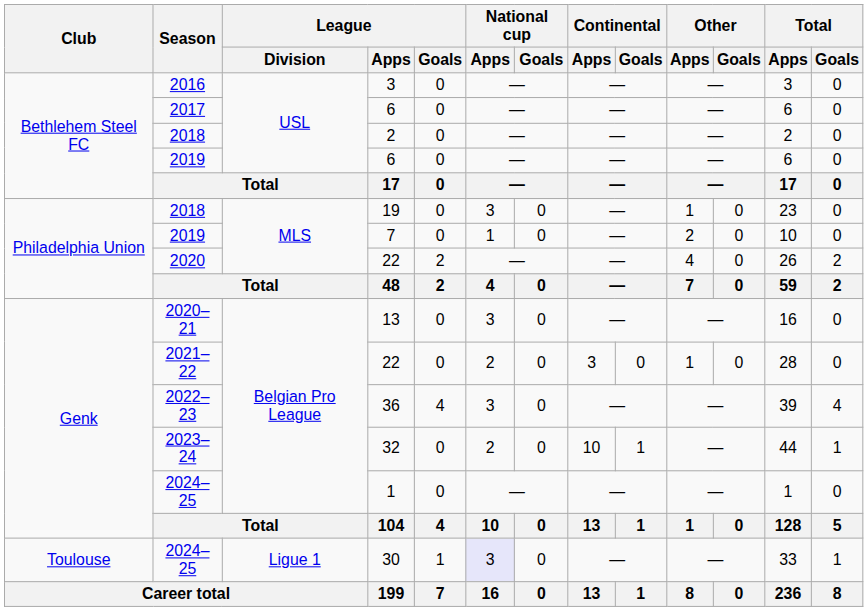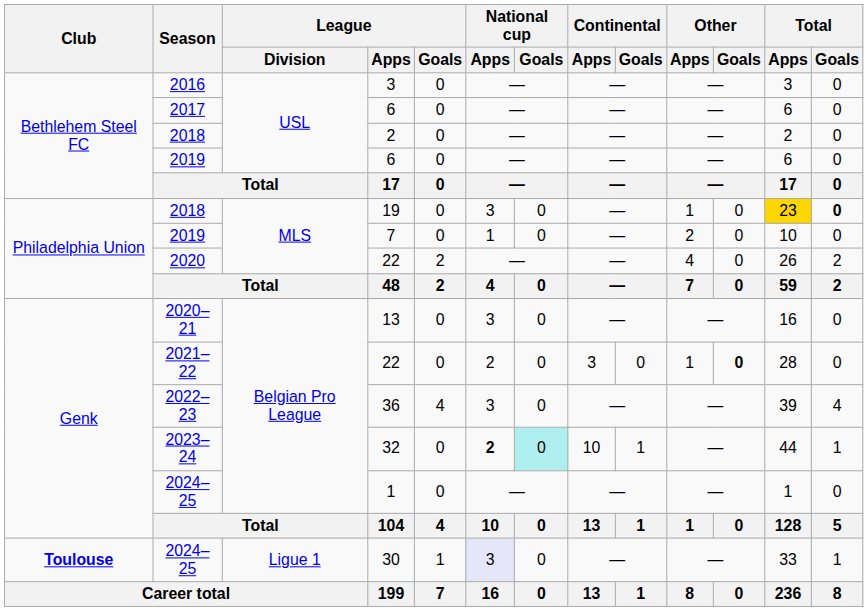(788, 210) no background -> (788, 210) gold background
(837, 210) normal -> (837, 210) bold
(739, 363) normal -> (739, 363) bold
(490, 448) normal -> (490, 448) bold
(541, 448) no background -> (541, 448) paleturquoise background
(79, 559) normal -> (79, 559) bold
